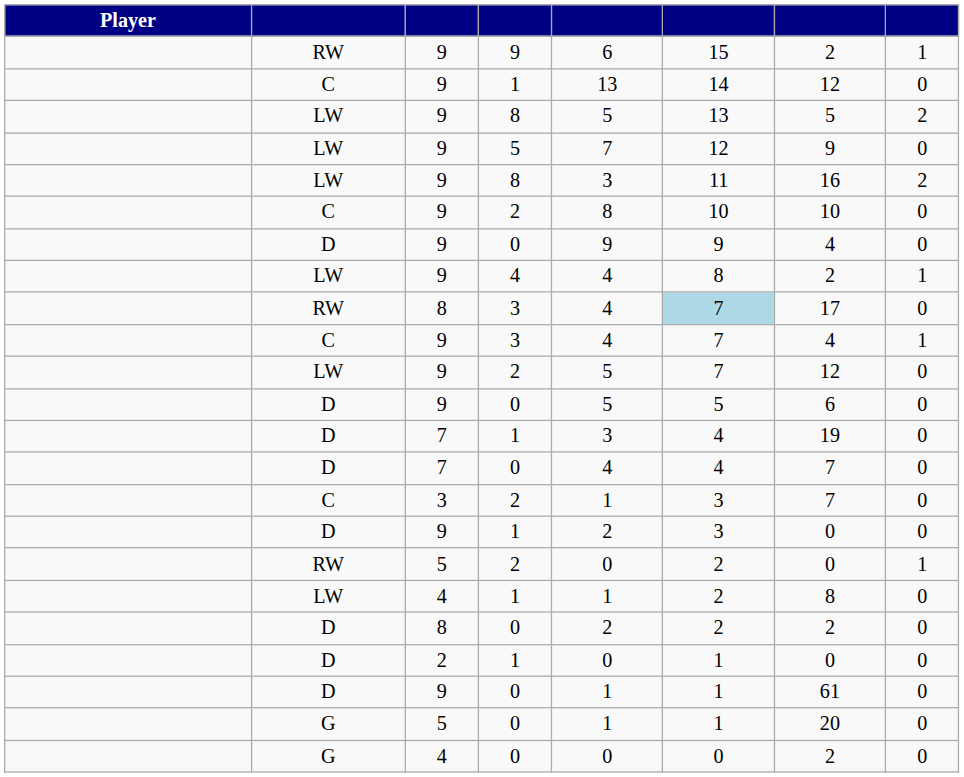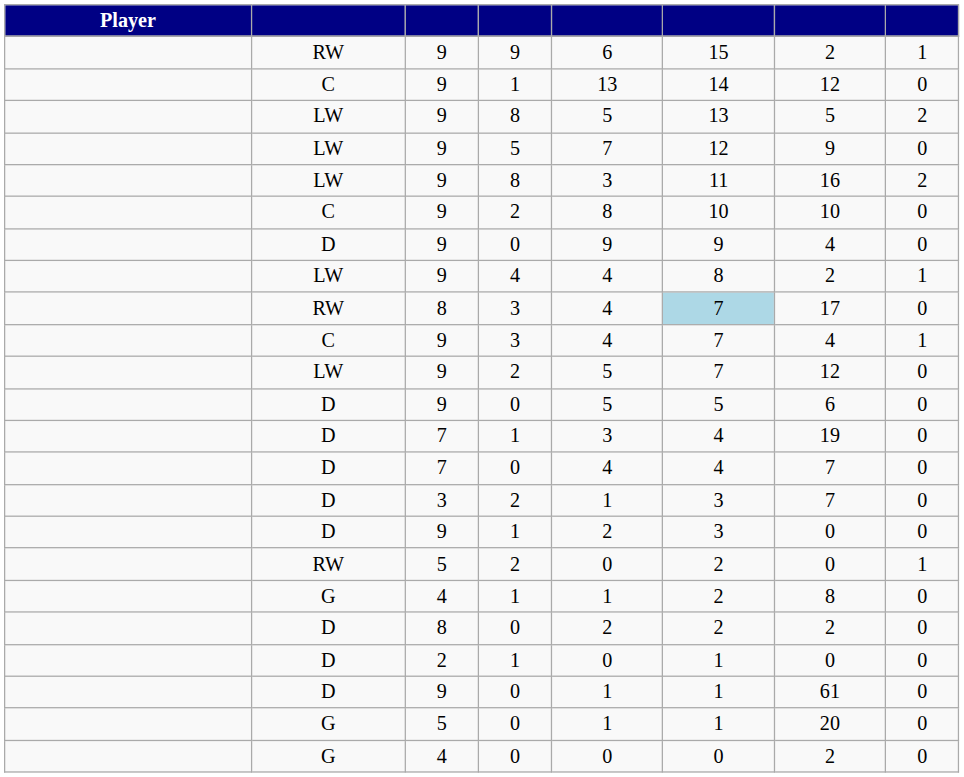(328, 500) C -> (328, 500) D
(328, 595) LW -> (328, 595) G
